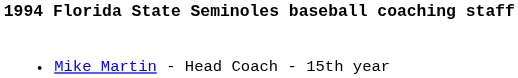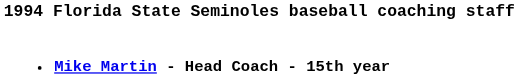(259, 68) normal -> (259, 68) bold
